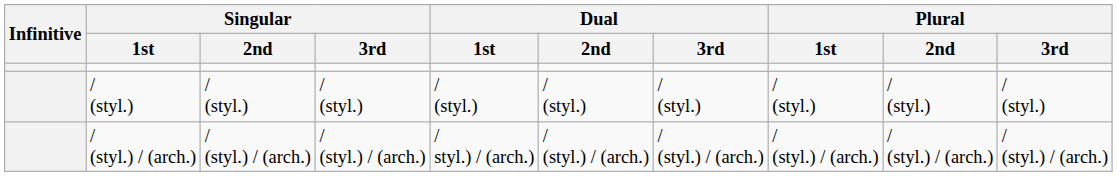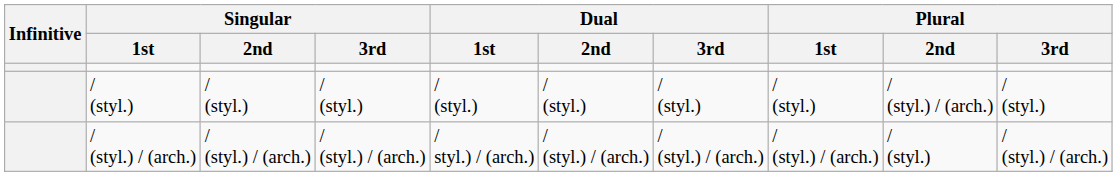(909, 96) / (styl.) -> (940, 96) / (styl.) / (arch.)
(940, 146) / (styl.) / (arch.) -> (909, 146) / (styl.)
